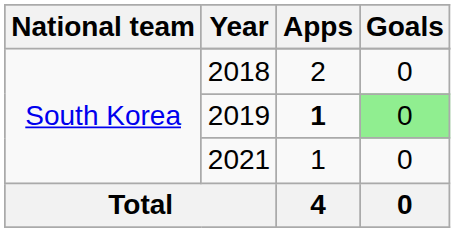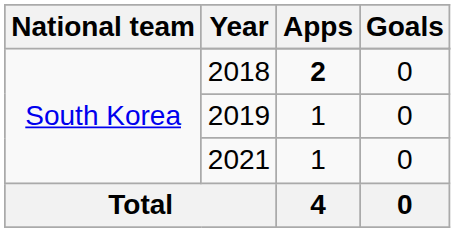(318, 71) normal -> (318, 71) bold
(318, 115) bold -> (318, 115) normal
(405, 115) lightgreen background -> (405, 115) no background
